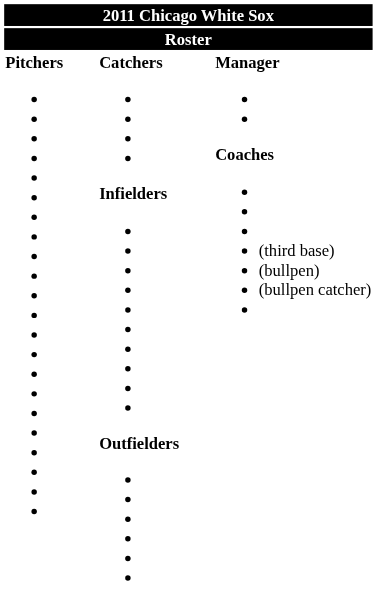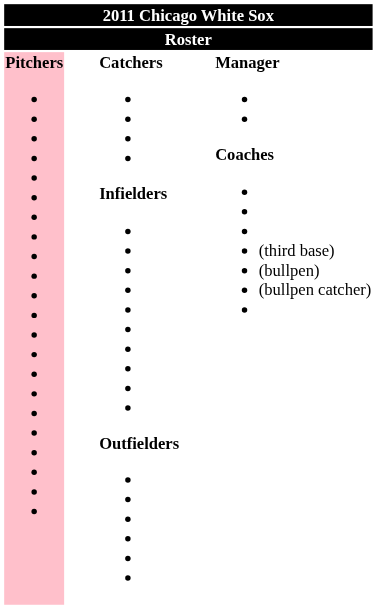(34, 287) no background -> (34, 287) pink background
